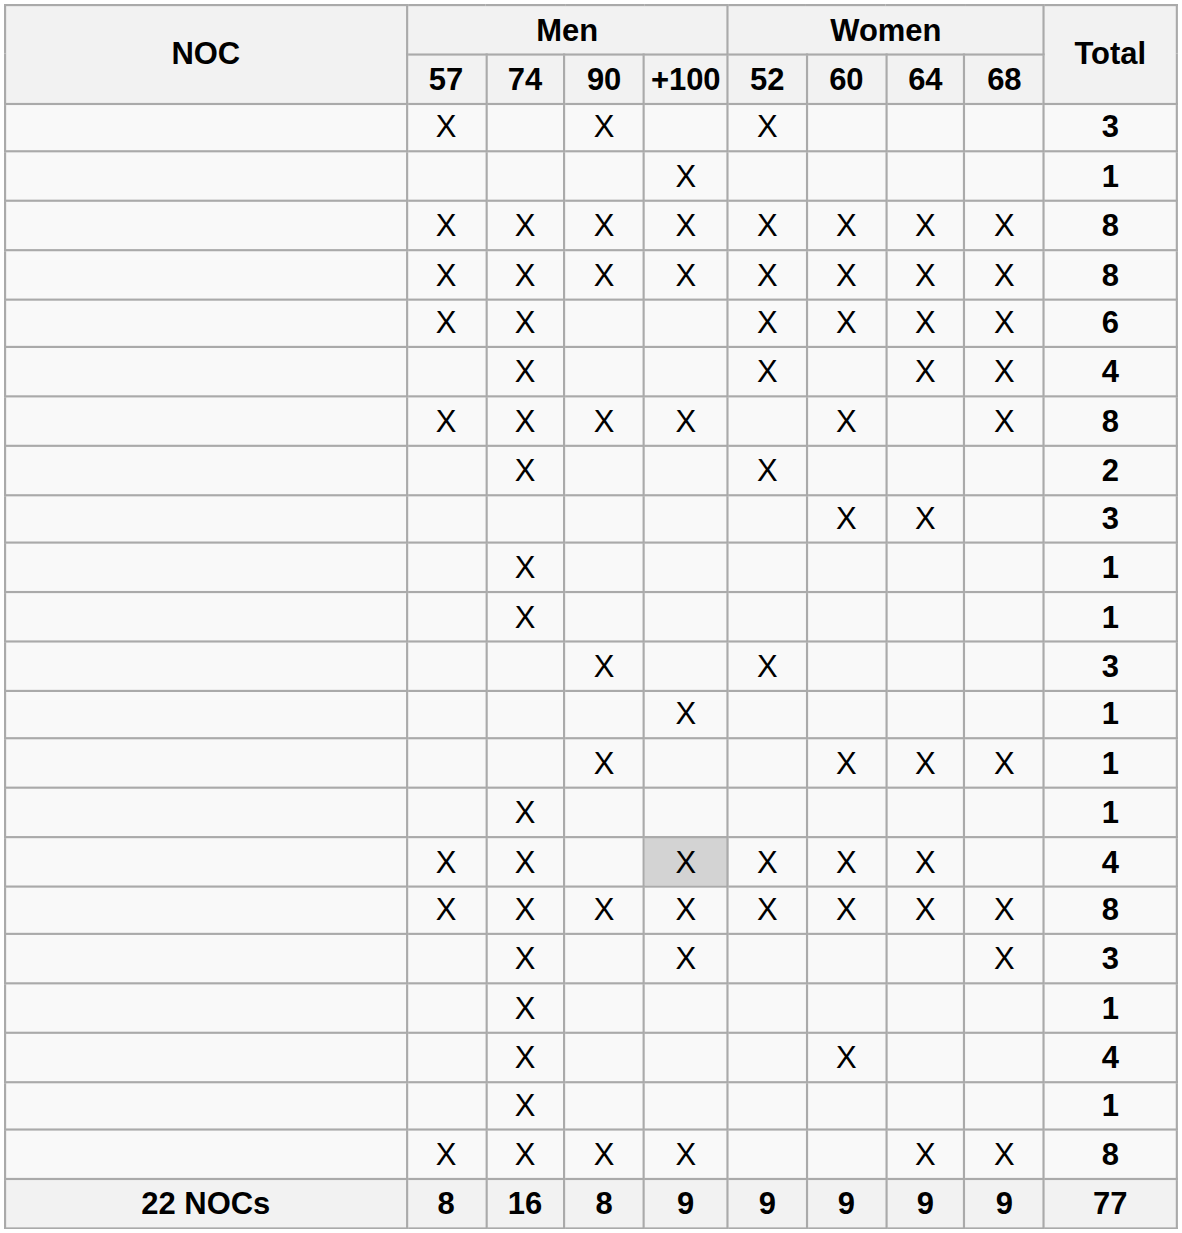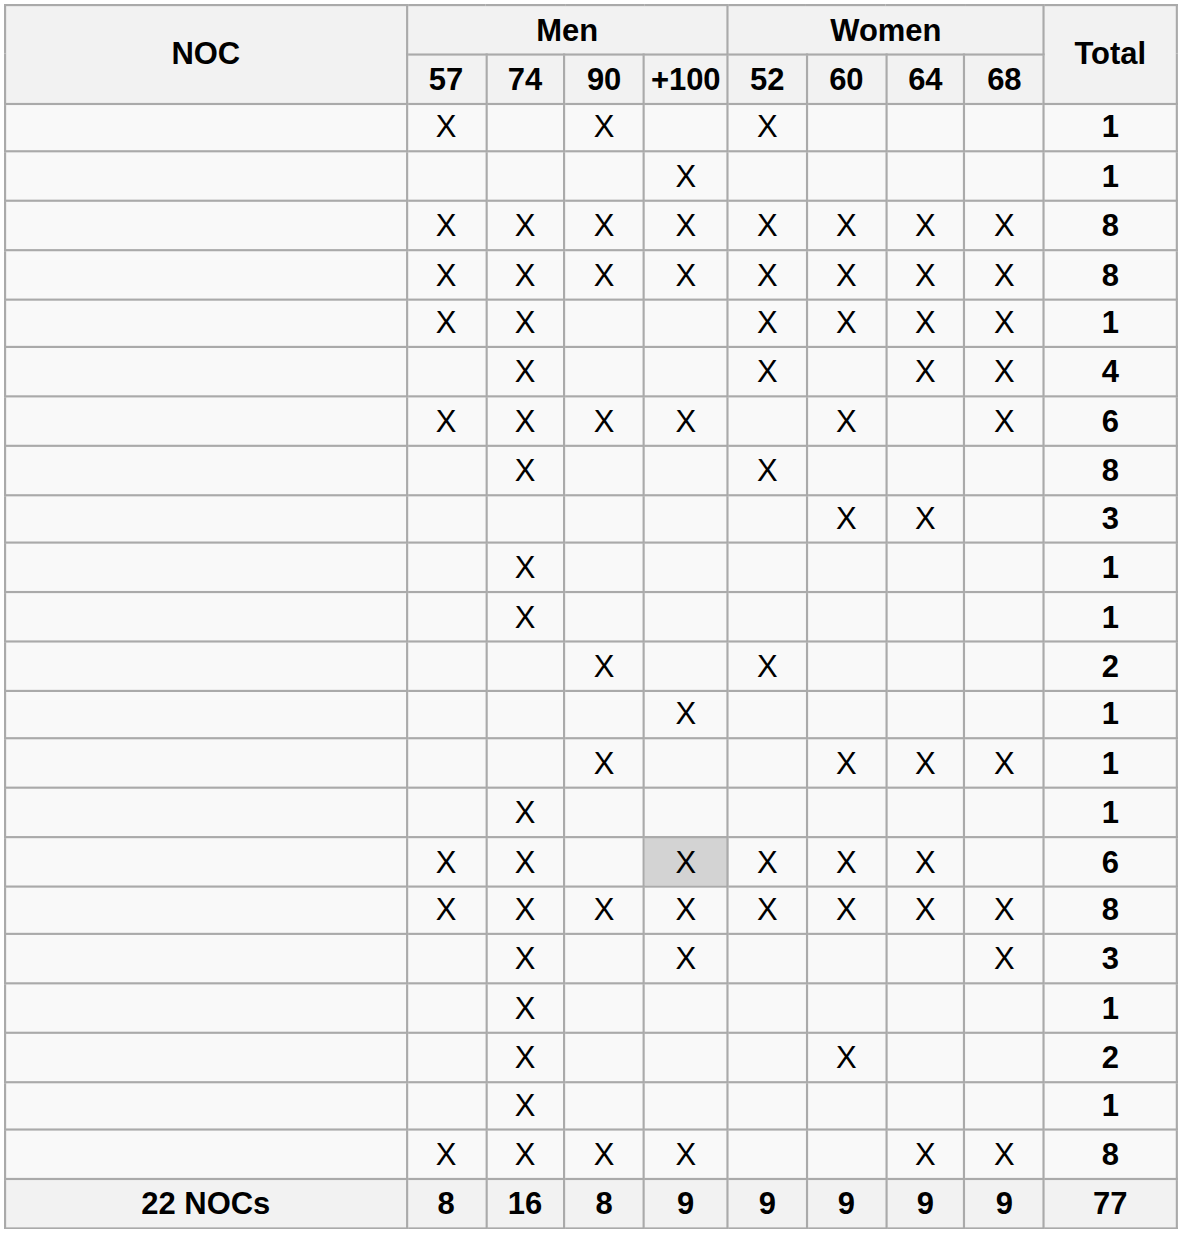(1110, 128) 3 -> (1110, 128) 1
(1110, 323) 6 -> (1110, 323) 1
(1110, 421) 8 -> (1110, 421) 6
(1110, 470) 2 -> (1110, 470) 8
(1110, 666) 3 -> (1110, 666) 2
(1110, 861) 4 -> (1110, 861) 6
(1110, 1057) 4 -> (1110, 1057) 2
